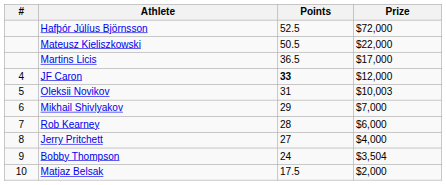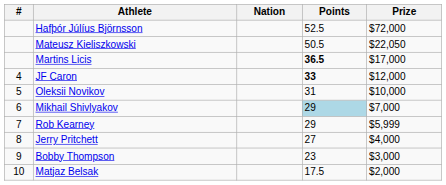+ column: (269, 12)
(374, 44) $22,000 -> (387, 44) $22,050
(290, 60) normal -> (314, 60) bold
(374, 92) $10,003 -> (387, 92) $10,000
(286, 108) no background -> (310, 108) lightblue background
(286, 124) 28 -> (310, 124) 29
(371, 124) $6,000 -> (385, 124) $5,999
(286, 156) 24 -> (310, 156) 23
(371, 156) $3,504 -> (385, 156) $3,000
